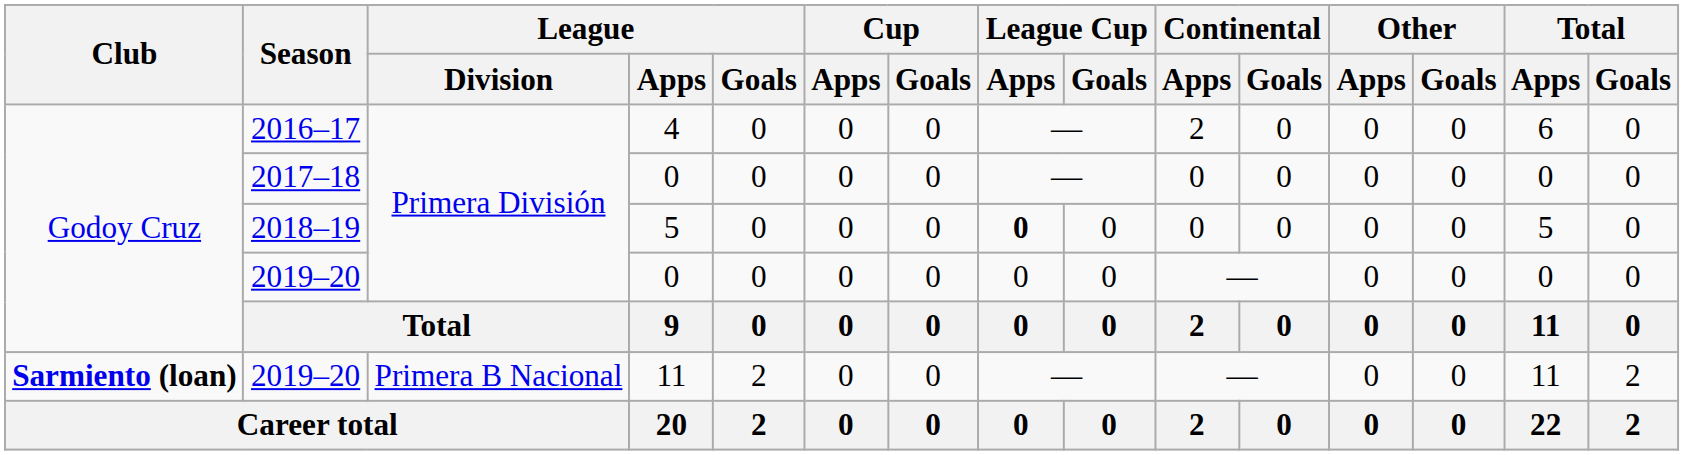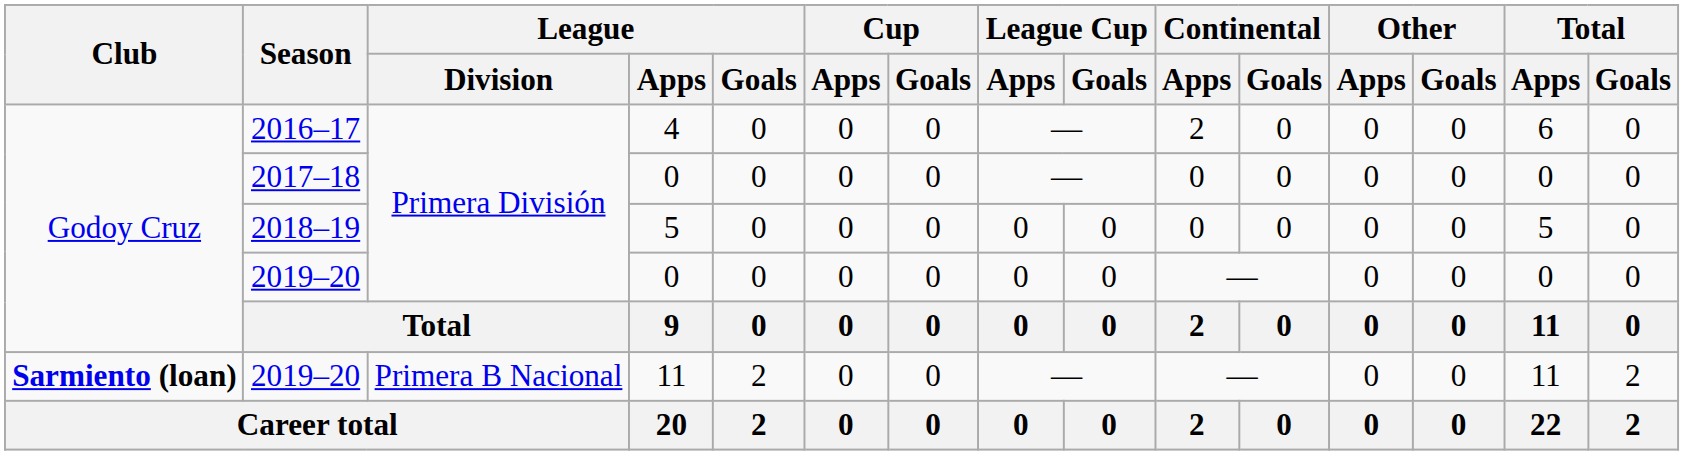(1021, 227) bold -> (1021, 227) normal
